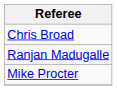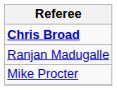(41, 34) normal -> (43, 34) bold
